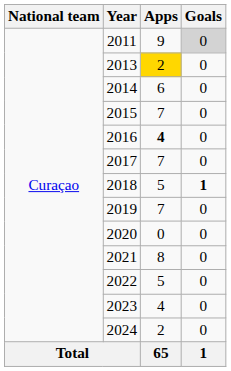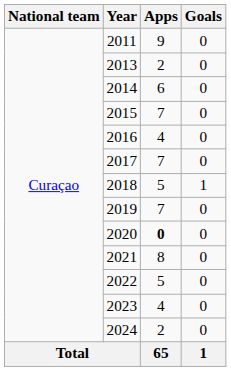(203, 40) lightgrey background -> (203, 40) no background
(161, 64) gold background -> (161, 64) no background
(161, 137) bold -> (161, 137) normal
(203, 185) bold -> (203, 185) normal
(161, 233) normal -> (161, 233) bold
